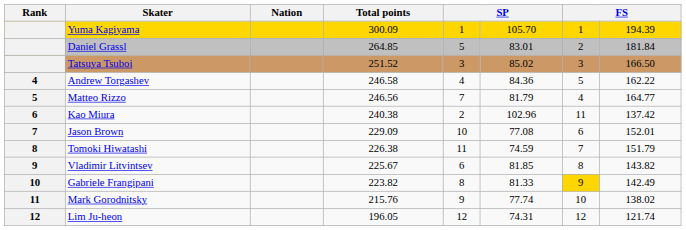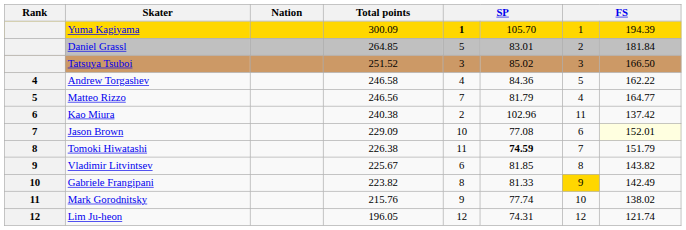(462, 30) normal -> (462, 30) bold
(640, 132) no background -> (640, 132) lightyellow background
(521, 149) normal -> (521, 149) bold
